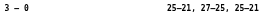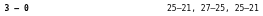(213, 9) bold -> (213, 9) normal
